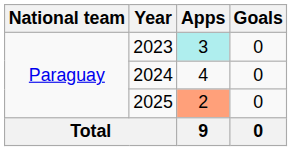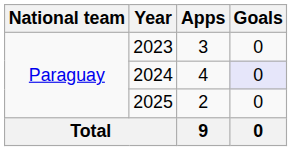(203, 46) paleturquoise background -> (203, 46) no background
(258, 74) no background -> (258, 74) lavender background
(203, 103) lightsalmon background -> (203, 103) no background
